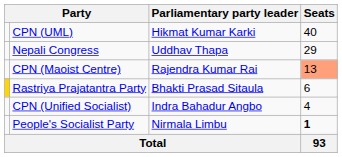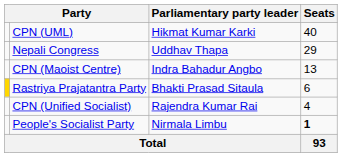(204, 69) Rajendra Kumar Rai -> (207, 69) Indra Bahadur Angbo
(310, 69) lightsalmon background -> (310, 69) no background
(207, 106) Indra Bahadur Angbo -> (204, 106) Rajendra Kumar Rai
